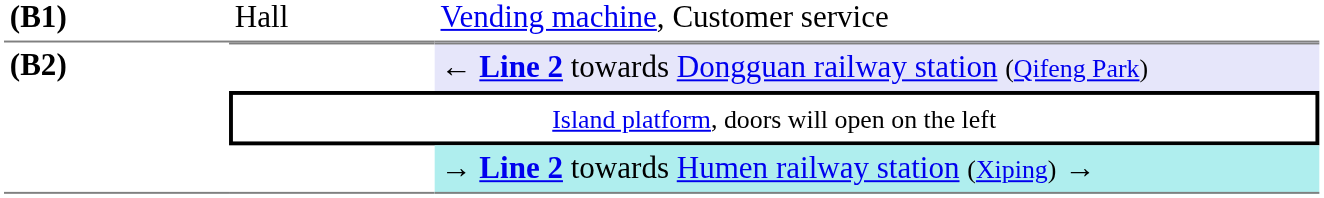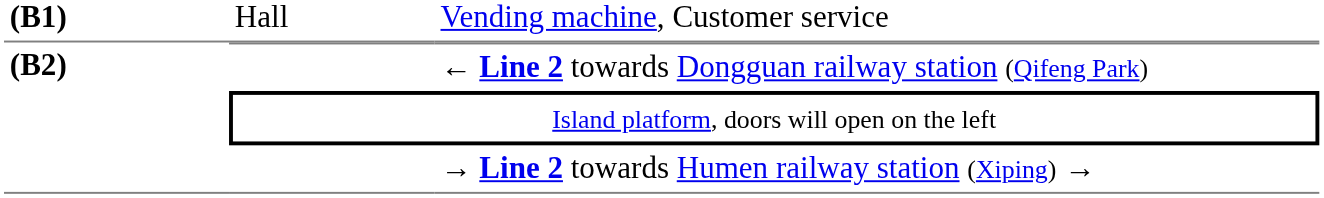(794, 67) lavender background -> (794, 67) no background
(768, 168) paleturquoise background -> (768, 168) no background
